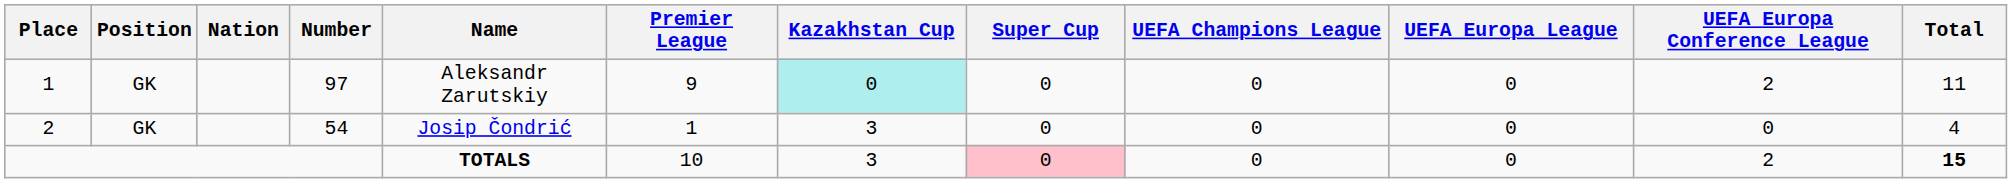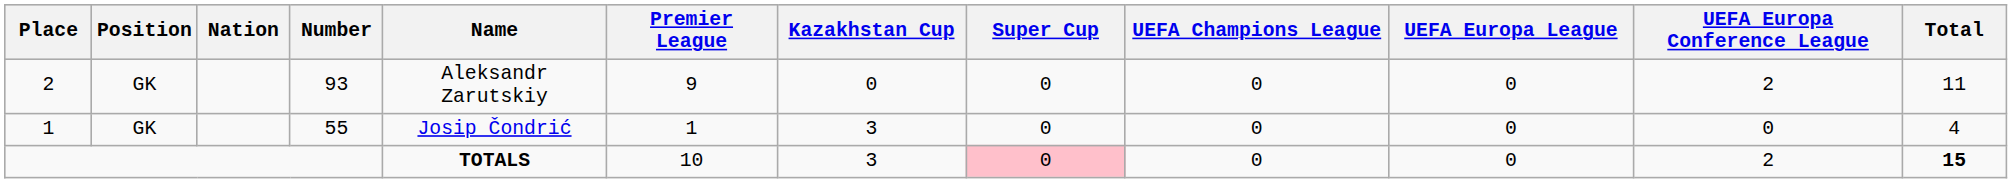(48, 87) 1 -> (48, 87) 2
(336, 87) 97 -> (336, 87) 93
(872, 87) paleturquoise background -> (872, 87) no background
(48, 130) 2 -> (48, 130) 1
(336, 130) 54 -> (336, 130) 55
